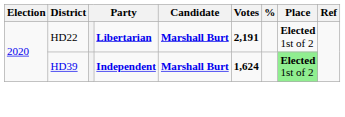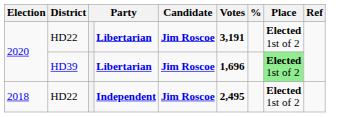(195, 36) Marshall Burt -> (188, 36) Jim Roscoe
(246, 36) 2,191 -> (232, 36) 3,191
(126, 66) Independent -> (124, 66) Libertarian
(195, 66) Marshall Burt -> (188, 66) Jim Roscoe
(246, 66) 1,624 -> (232, 66) 1,696
+ row: (18, 96)
